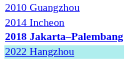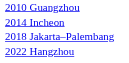(64, 37) bold -> (60, 37) normal
(40, 52) paleturquoise background -> (40, 52) no background
